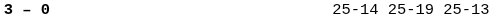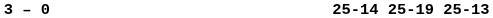(411, 10) normal -> (411, 10) bold
